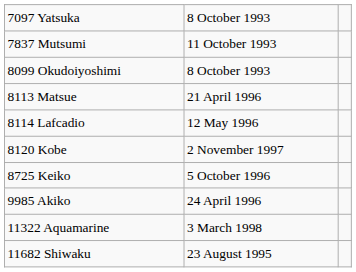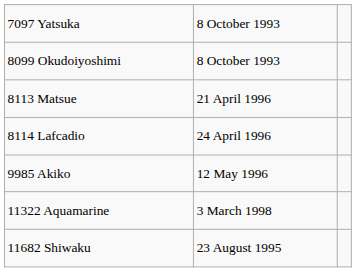- row: (47, 44)
(223, 122) 12 May 1996 -> (234, 135) 24 April 1996
- row: (37, 149)
- row: (39, 175)
(224, 201) 24 April 1996 -> (232, 173) 12 May 1996
